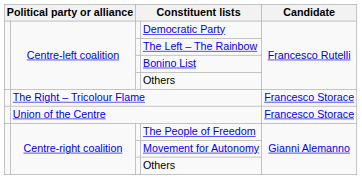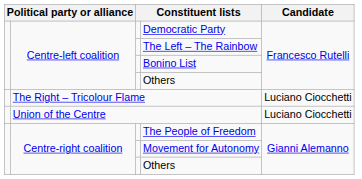(309, 98) Francesco Storace -> (308, 98) Luciano Ciocchetti
(309, 115) Francesco Storace -> (308, 115) Luciano Ciocchetti
